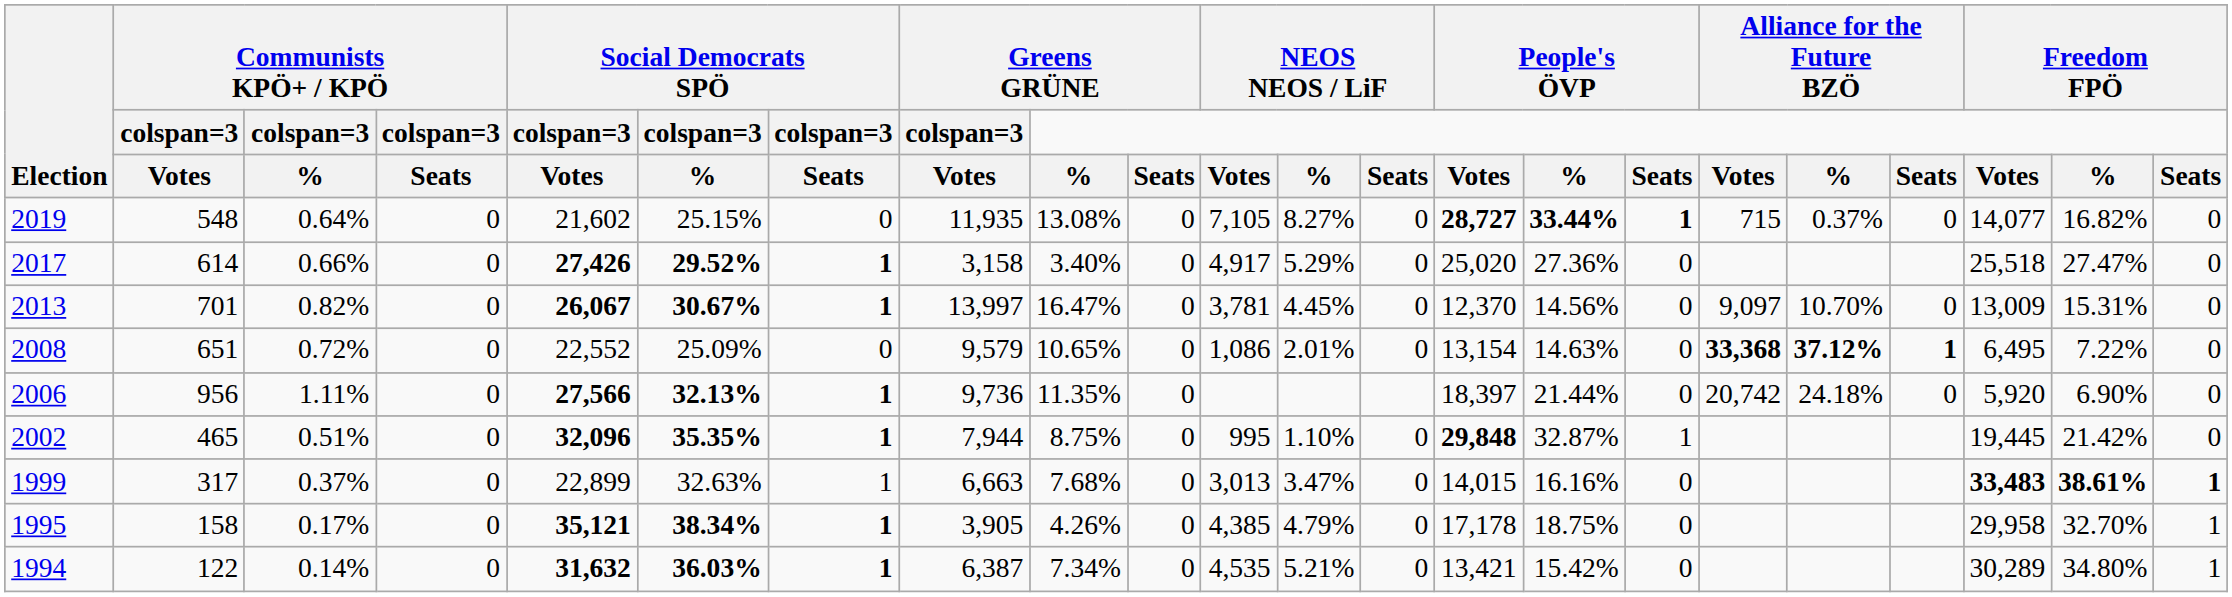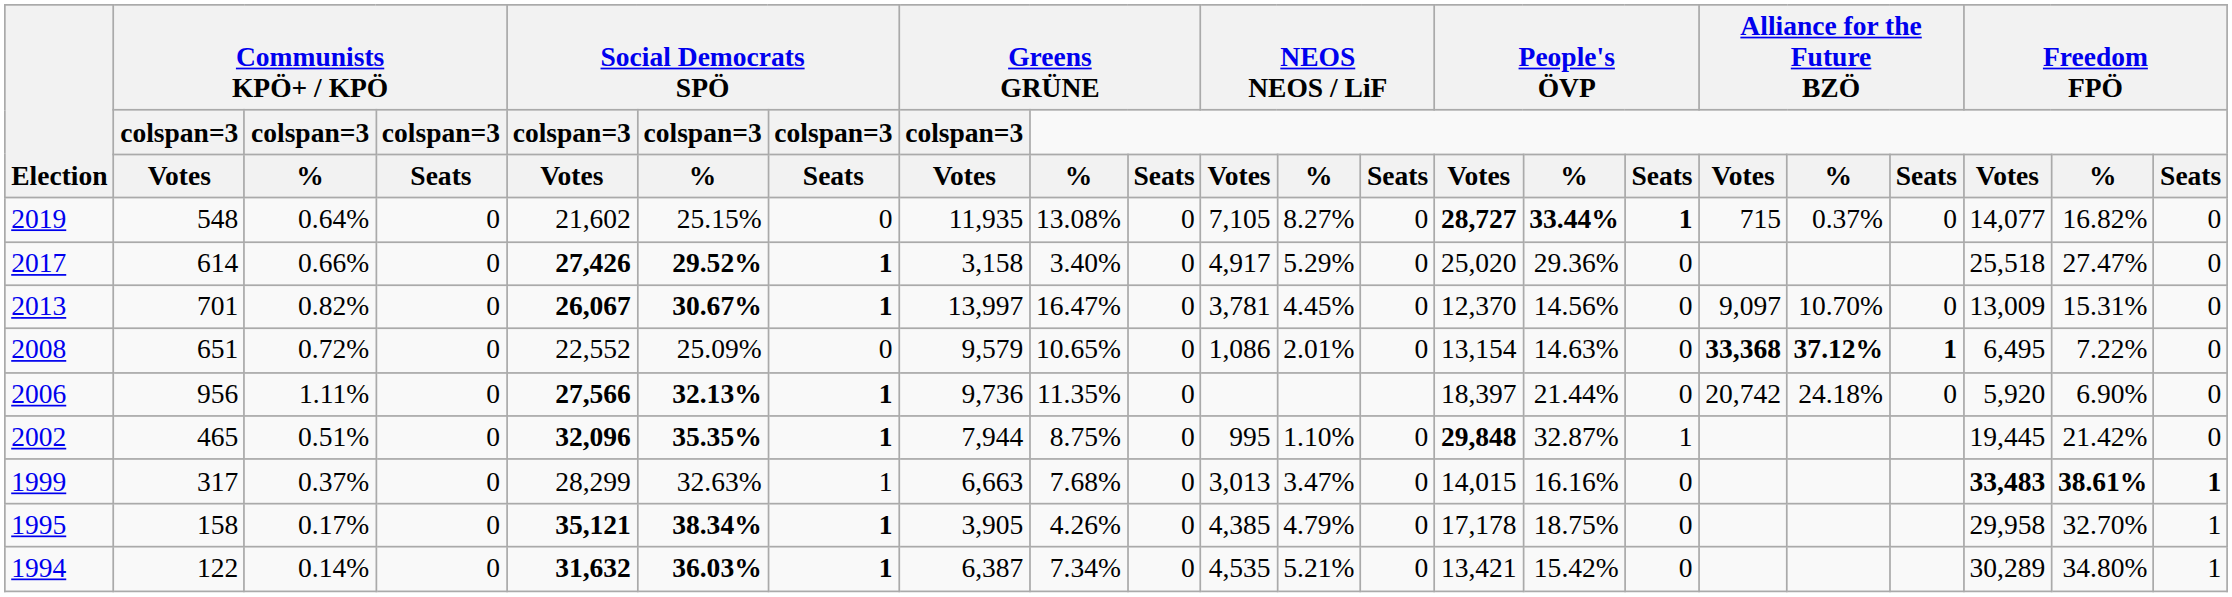(1576, 262) 27.36% -> (1576, 262) 29.36%
(593, 481) 22,899 -> (593, 481) 28,299
